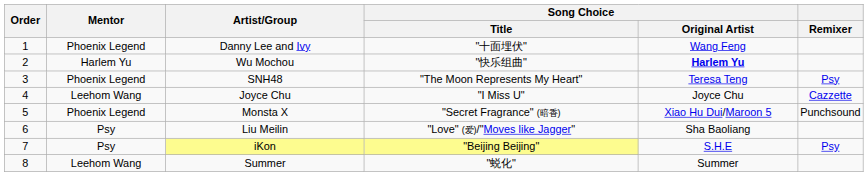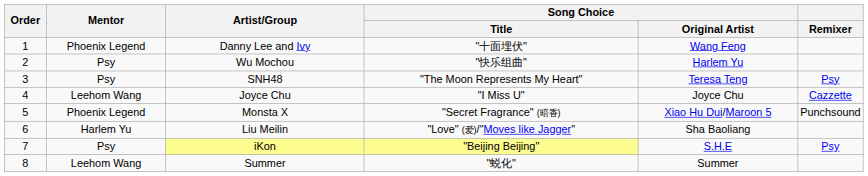(106, 62) Harlem Yu -> (106, 62) Psy
(718, 62) bold -> (718, 62) normal
(106, 79) Phoenix Legend -> (106, 79) Psy
(106, 130) Psy -> (106, 130) Harlem Yu
